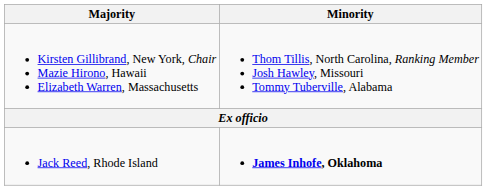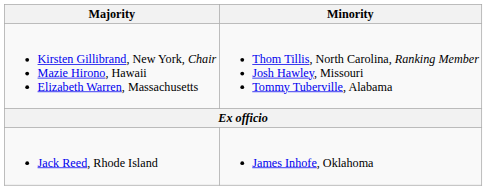(350, 163) bold -> (350, 163) normal
